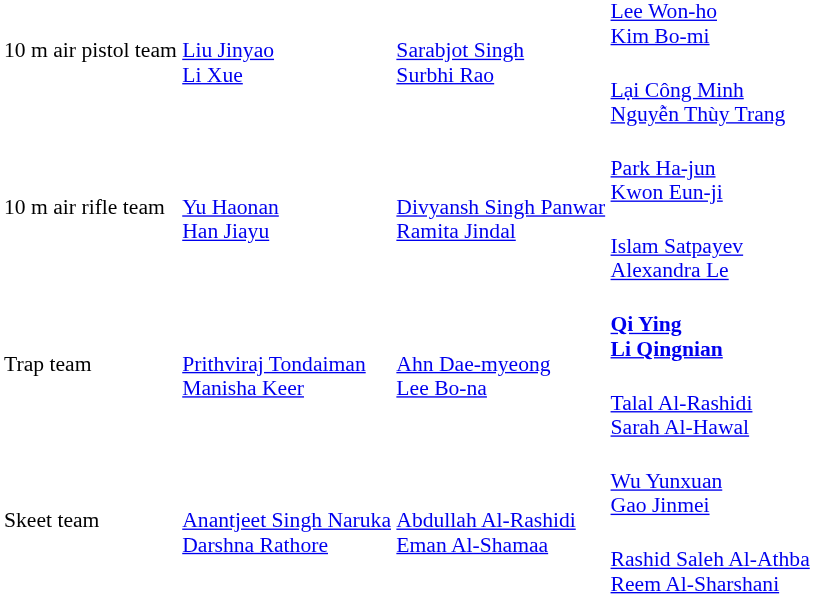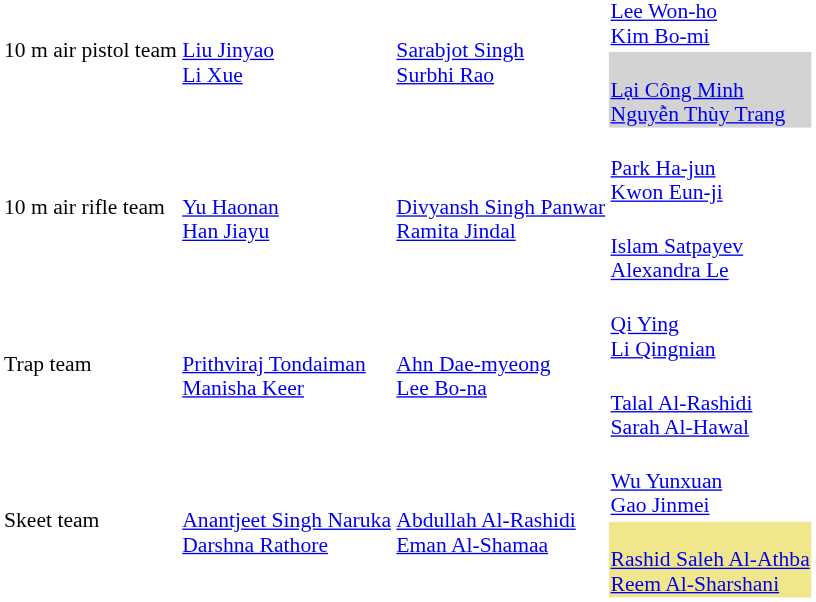(698, 101) no background -> (698, 101) lightgrey background
(667, 336) bold -> (663, 336) normal
(710, 571) no background -> (710, 571) khaki background
